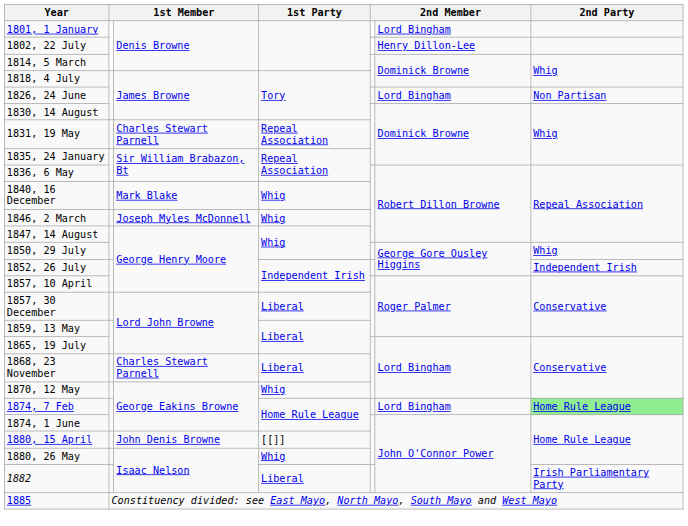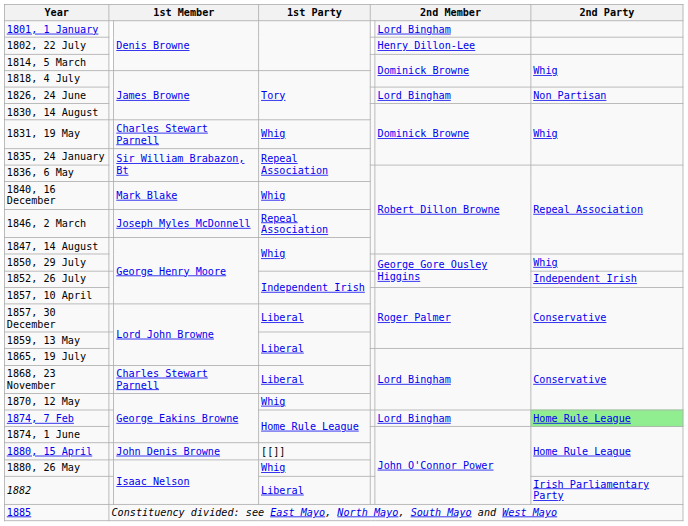(295, 134) Repeal Association -> (273, 134) Whig
(273, 218) Whig -> (295, 224) Repeal Association
